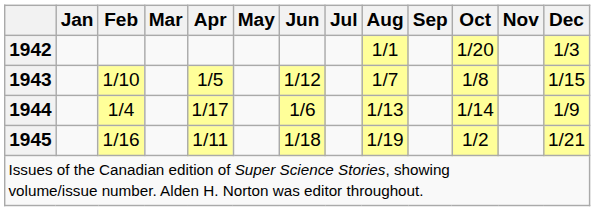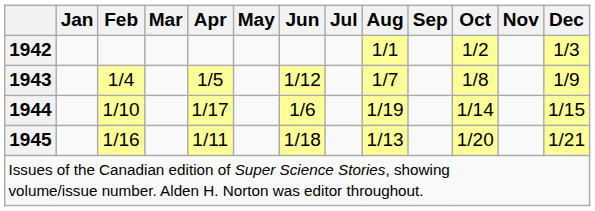(475, 50) 1/20 -> (475, 50) 1/2
(121, 80) 1/10 -> (121, 80) 1/4
(566, 80) 1/15 -> (566, 80) 1/9
(121, 110) 1/4 -> (121, 110) 1/10
(385, 110) 1/13 -> (385, 110) 1/19
(566, 110) 1/9 -> (566, 110) 1/15
(385, 140) 1/19 -> (385, 140) 1/13
(475, 140) 1/2 -> (475, 140) 1/20
